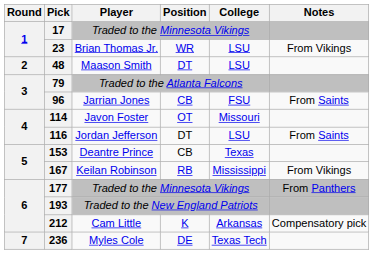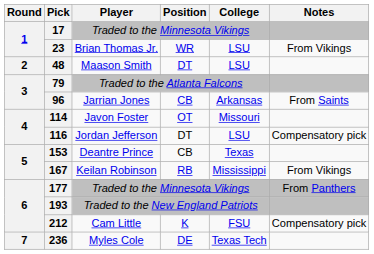(239, 100) FSU -> (239, 100) Arkansas
(319, 135) From Saints -> (319, 135) Compensatory pick
(239, 223) Arkansas -> (239, 223) FSU
